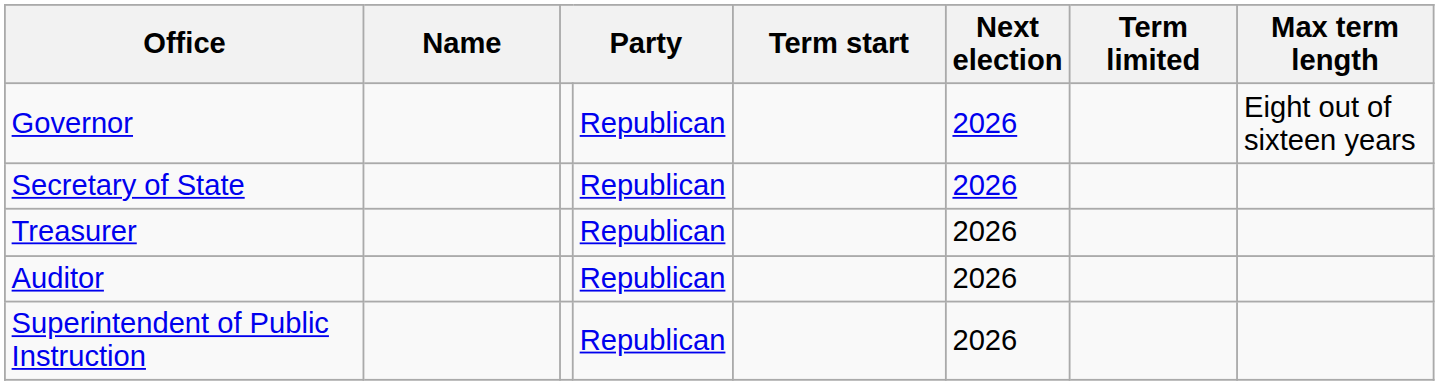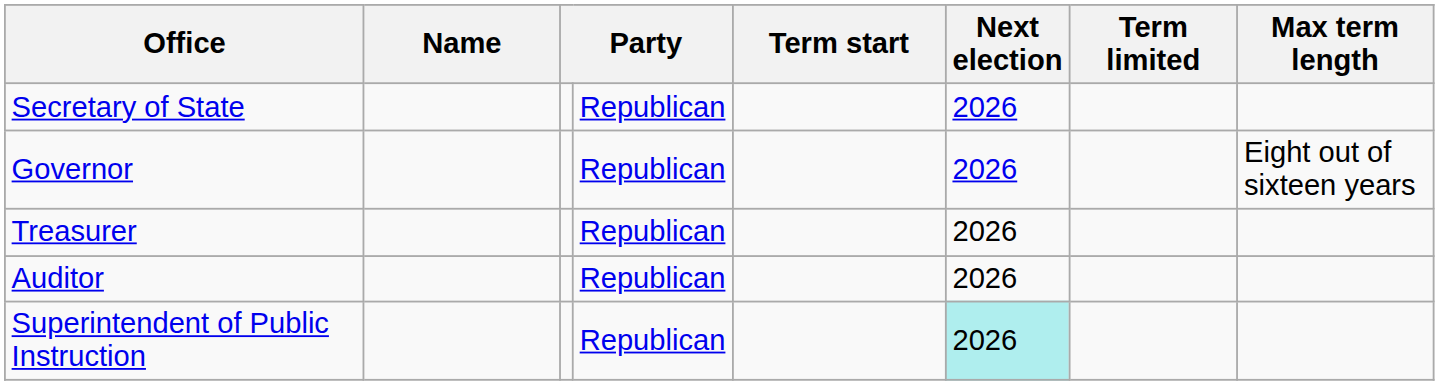rows swapped: (72, 122) <-> (128, 185)
(985, 340) no background -> (985, 340) paleturquoise background
